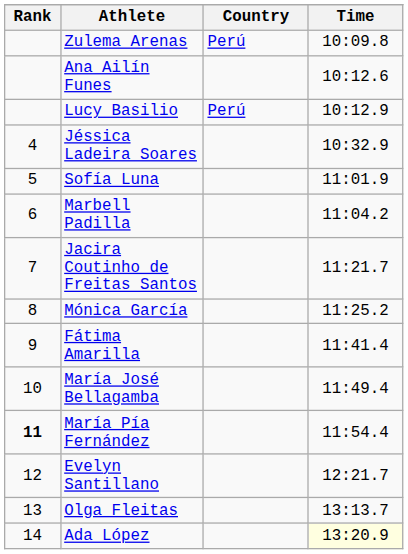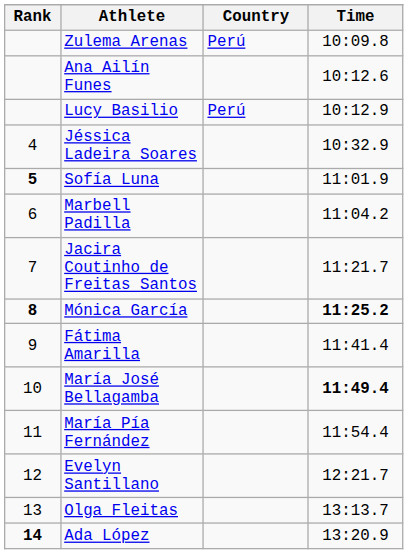(33, 181) normal -> (33, 181) bold
(33, 312) normal -> (33, 312) bold
(355, 312) normal -> (355, 312) bold
(355, 389) normal -> (355, 389) bold
(33, 433) bold -> (33, 433) normal
(33, 536) normal -> (33, 536) bold
(355, 536) lightyellow background -> (355, 536) no background
